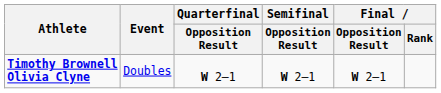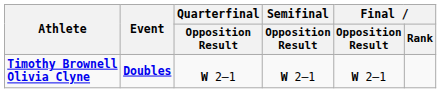(147, 71) normal -> (147, 71) bold
